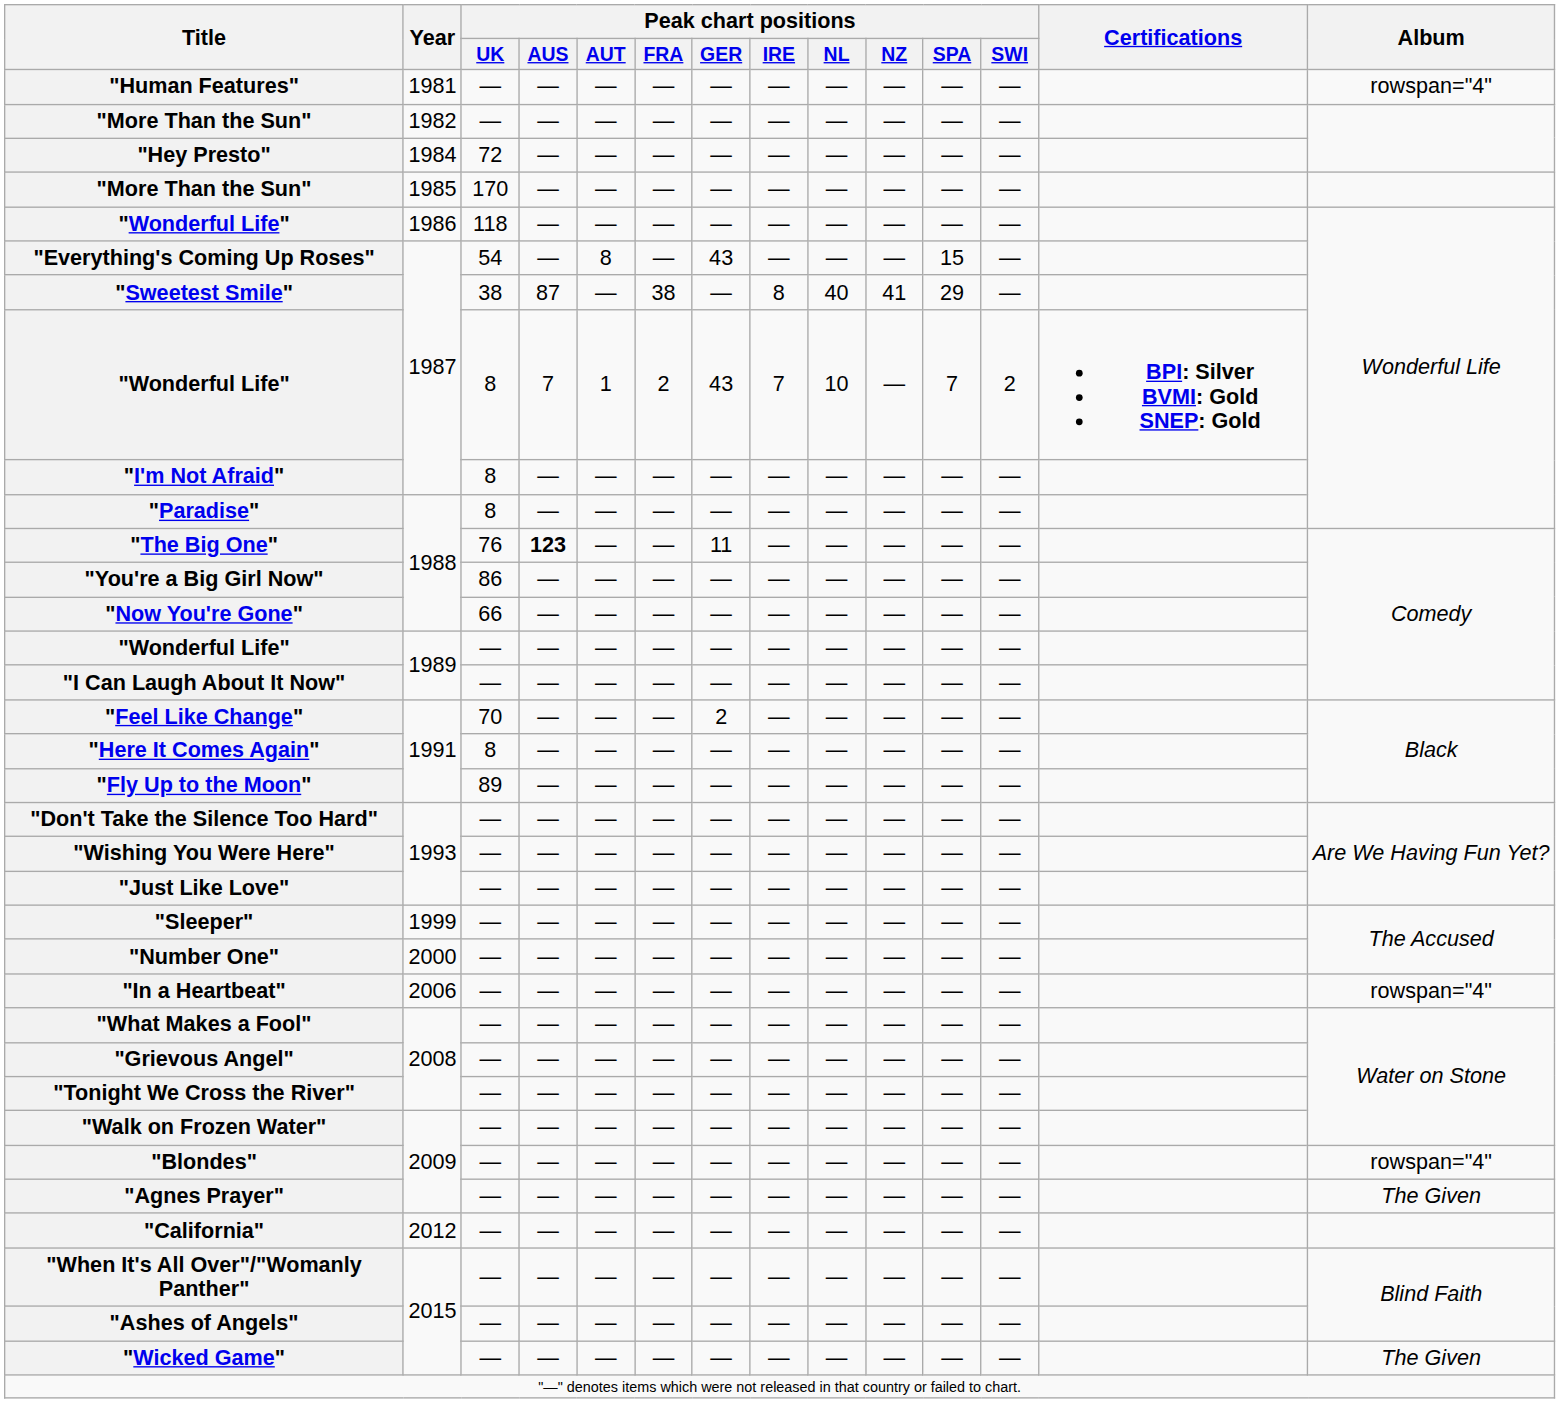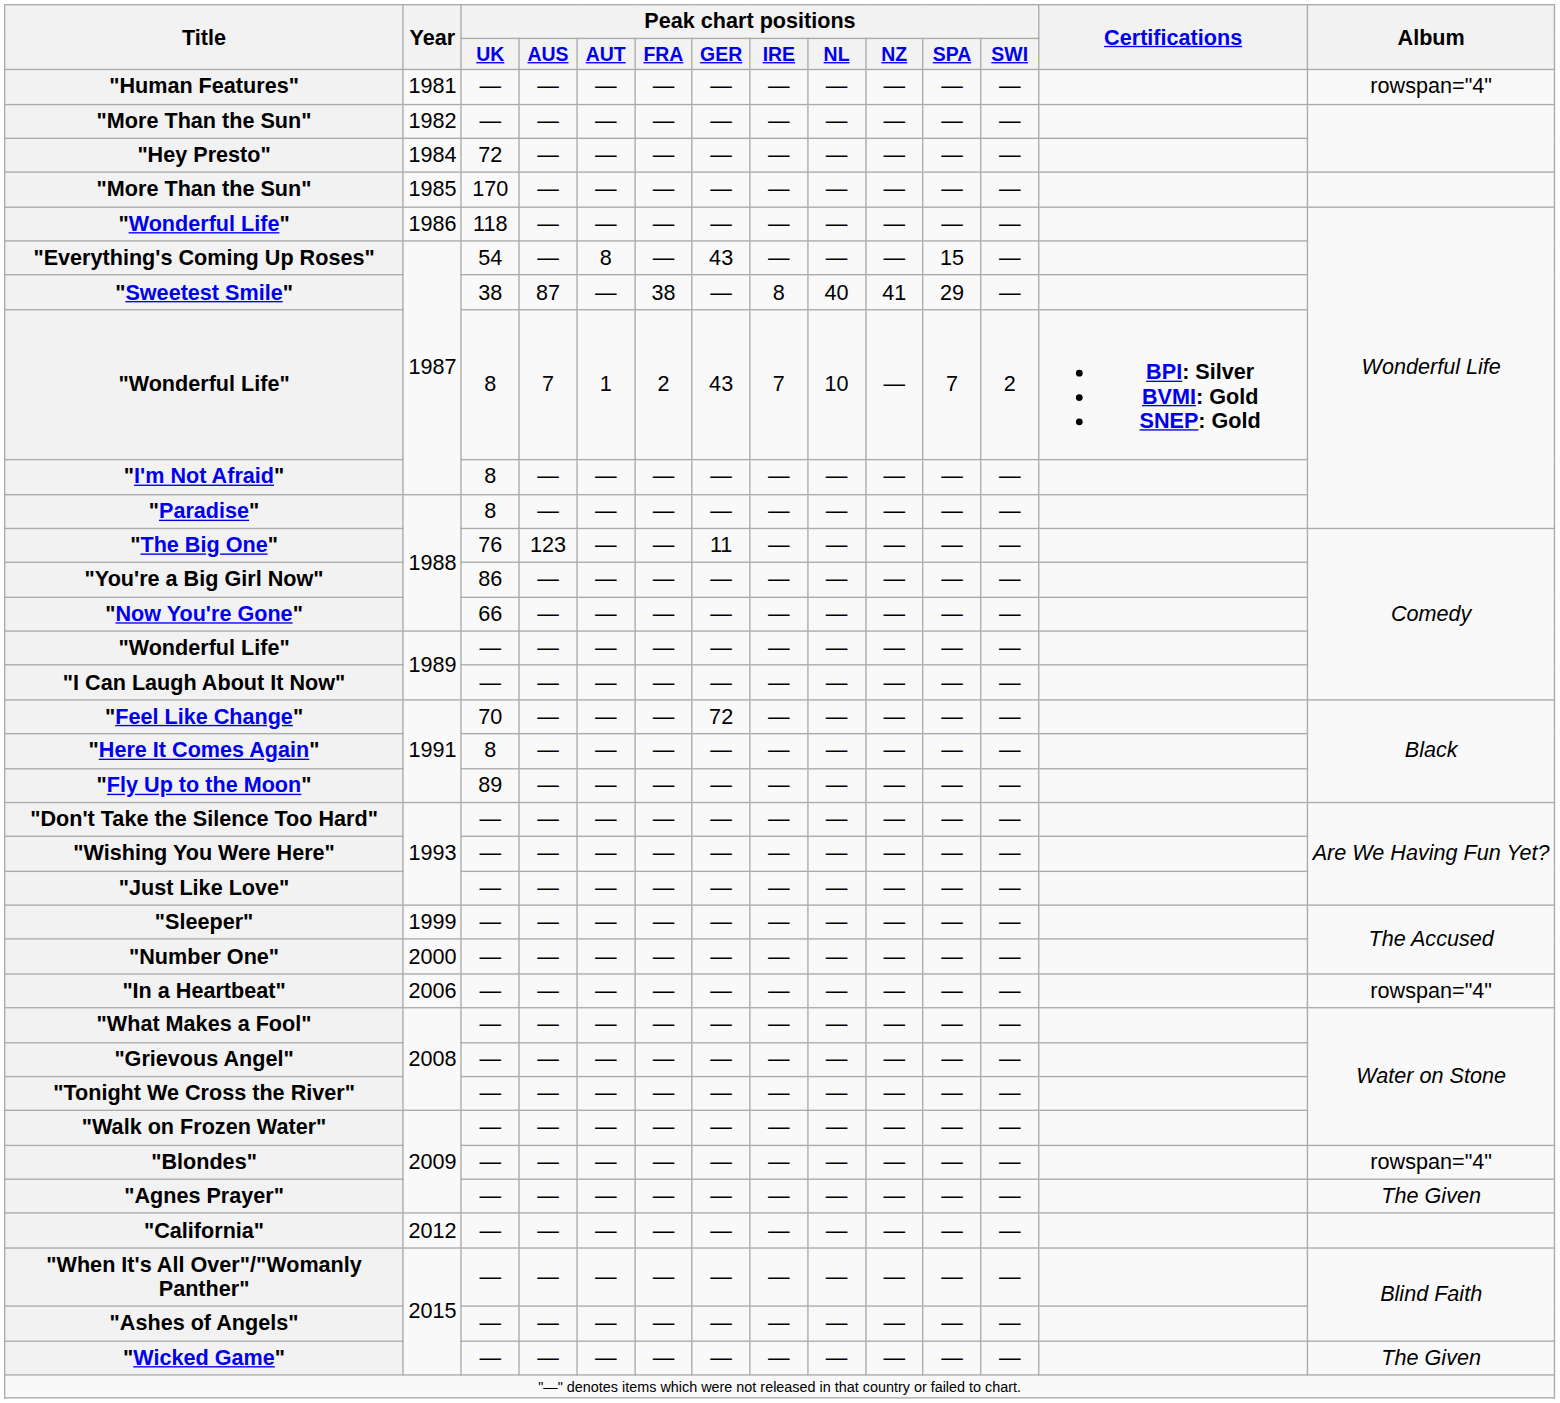(548, 545) bold -> (548, 545) normal
(721, 716) 2 -> (721, 716) 72
